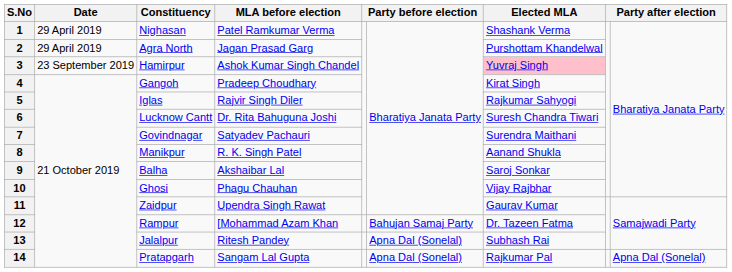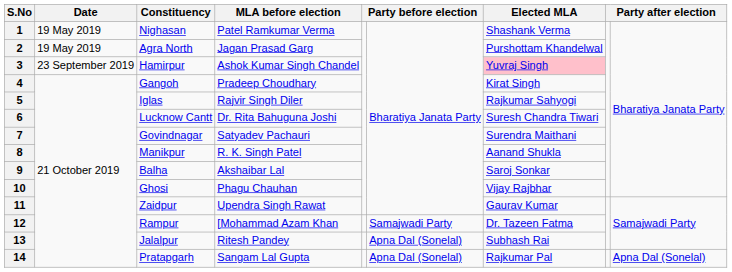(69, 30) 29 April 2019 -> (69, 30) 19 May 2019
(69, 48) 29 April 2019 -> (69, 48) 19 May 2019
(421, 223) Bahujan Samaj Party -> (411, 223) Samajwadi Party
